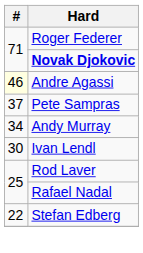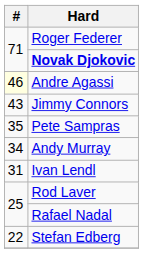+ row: (80, 104)
(15, 104) 37 -> (15, 126) 35
(15, 148) 30 -> (15, 170) 31
